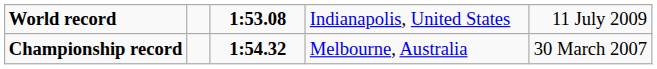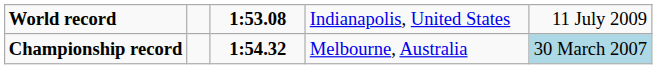(590, 48) no background -> (590, 48) lightblue background
